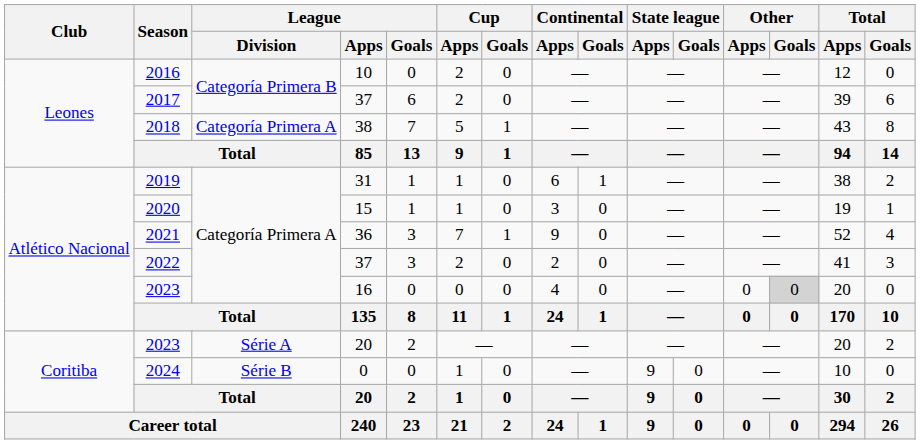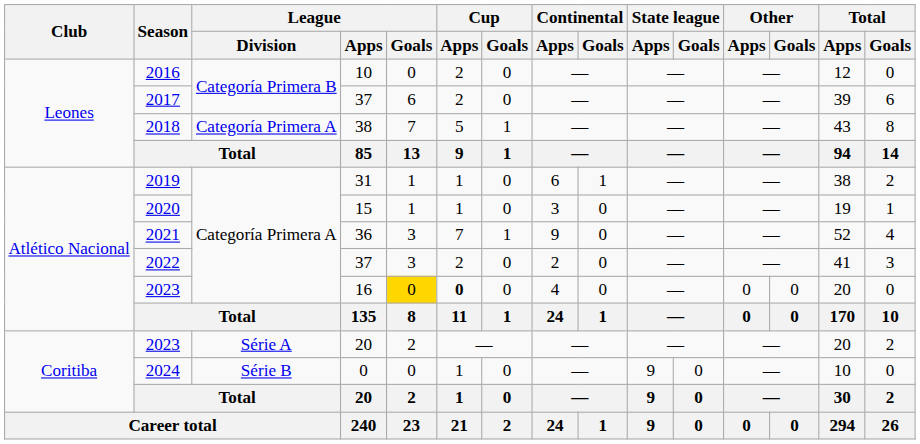(411, 289) no background -> (411, 289) gold background
(459, 289) normal -> (459, 289) bold
(794, 289) lightgrey background -> (794, 289) no background
